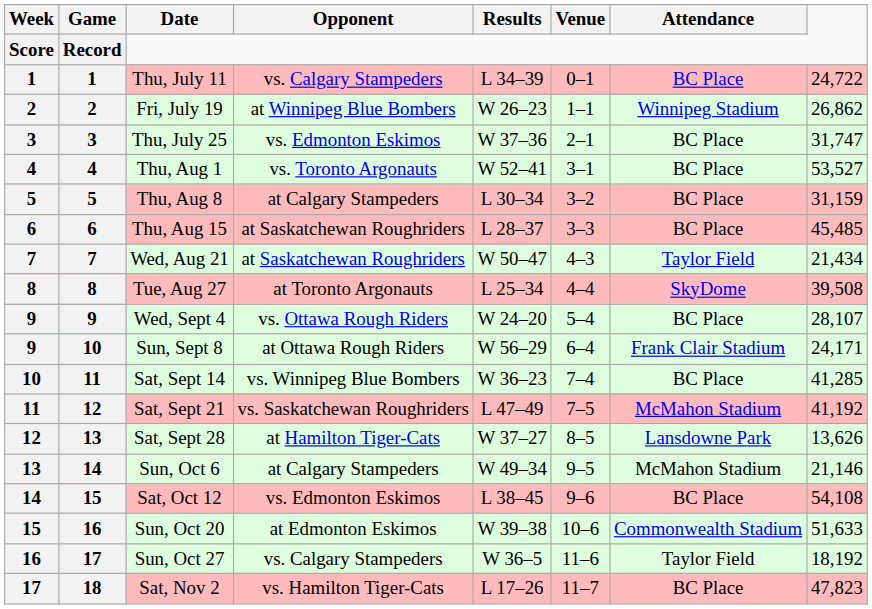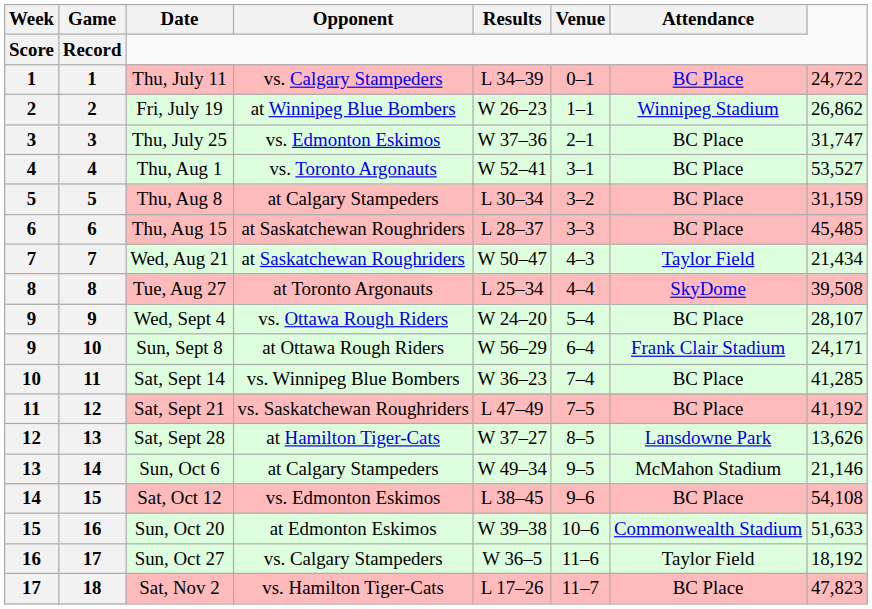(708, 408) McMahon Stadium -> (708, 408) BC Place
